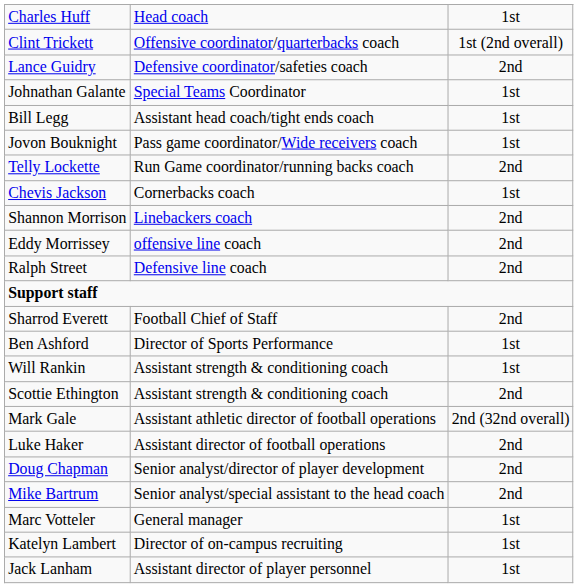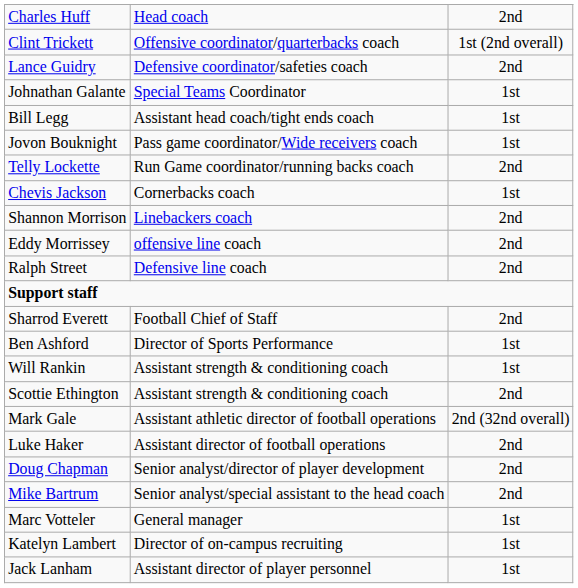(511, 17) 1st -> (511, 17) 2nd
